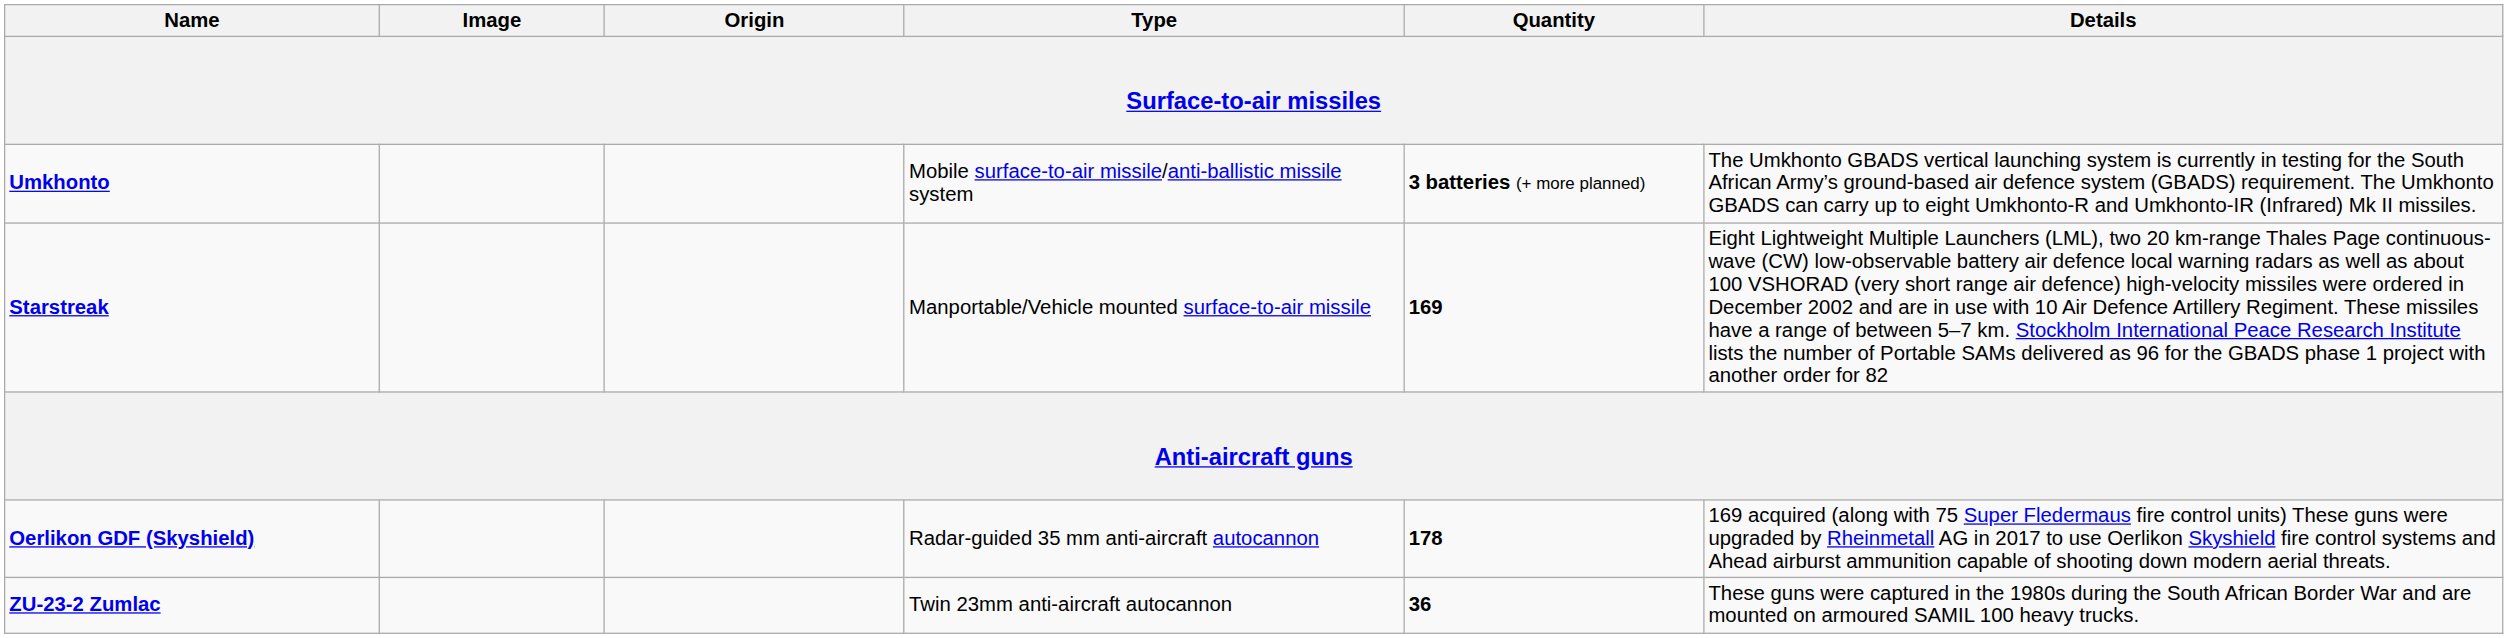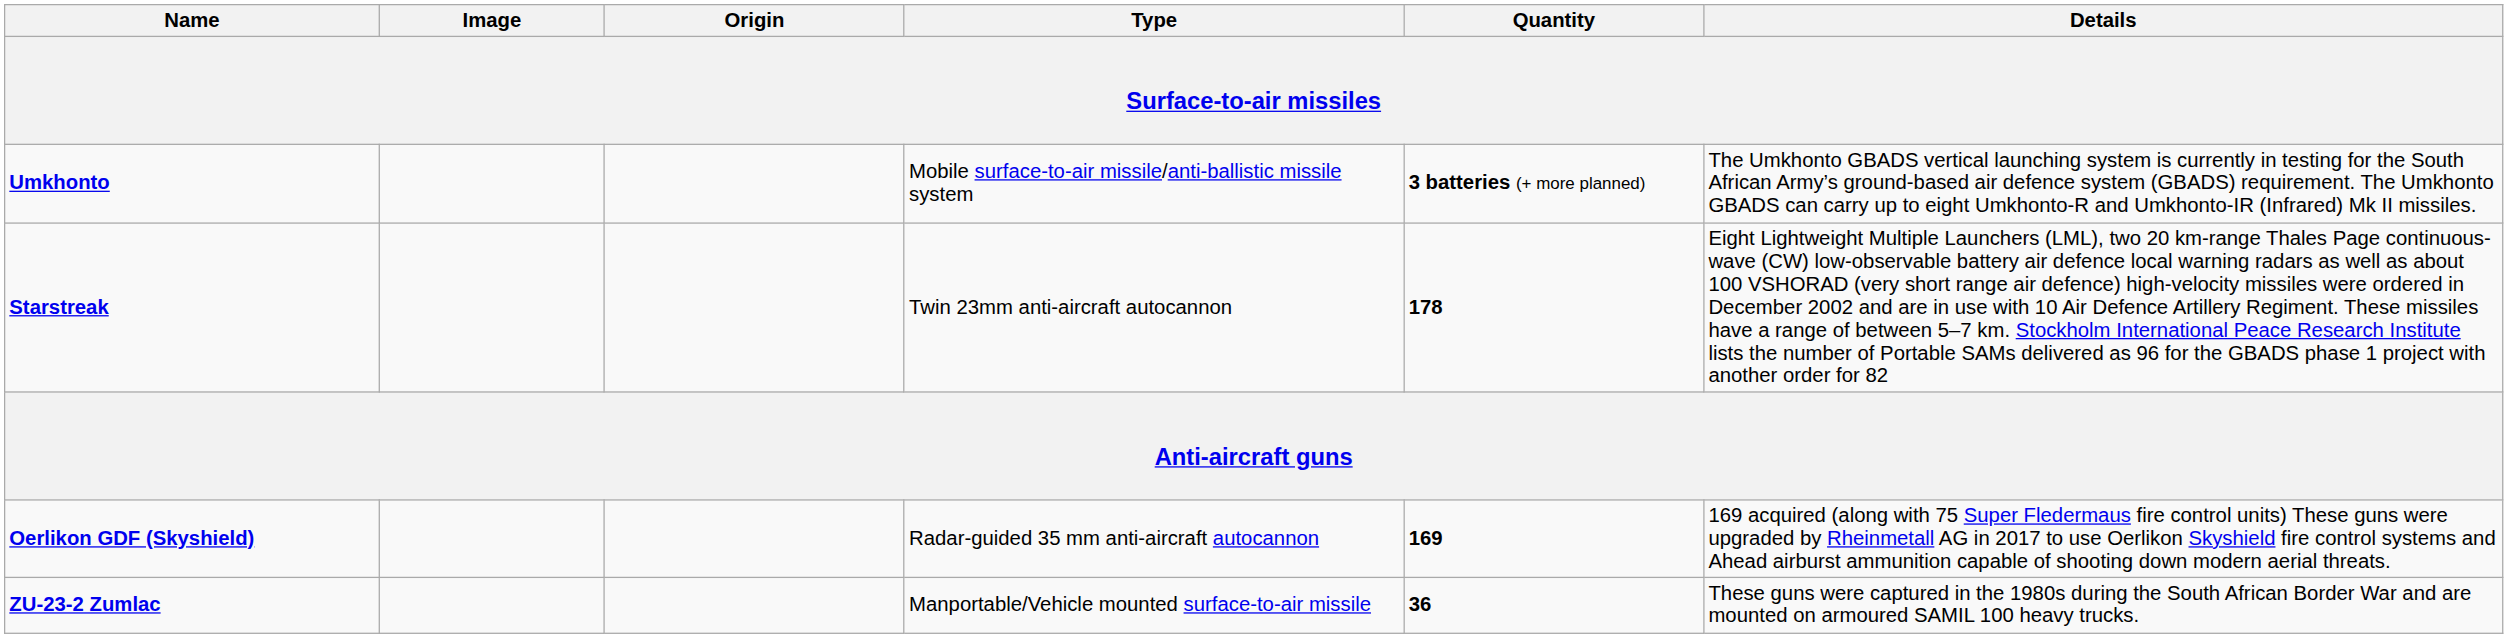(1140, 307) Manportable/Vehicle mounted surface-to-air missile -> (1071, 307) Twin 23mm anti-aircraft autocannon
(1426, 307) 169 -> (1426, 307) 178
(1426, 538) 178 -> (1426, 538) 169
(1071, 604) Twin 23mm anti-aircraft autocannon -> (1140, 604) Manportable/Vehicle mounted surface-to-air missile
